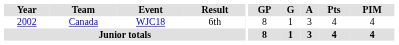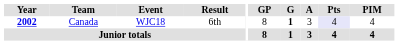(27, 22) normal -> (27, 22) bold
(290, 22) normal -> (290, 22) bold
(334, 22) no background -> (334, 22) lavender background
